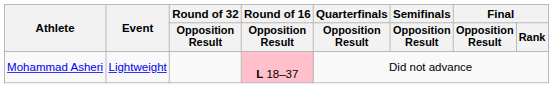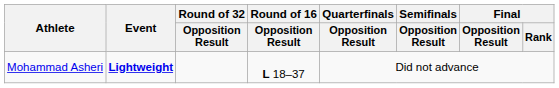(138, 68) normal -> (141, 68) bold
(277, 74) pink background -> (284, 74) no background
